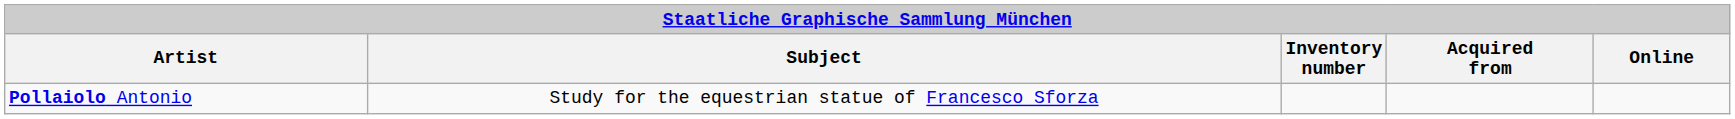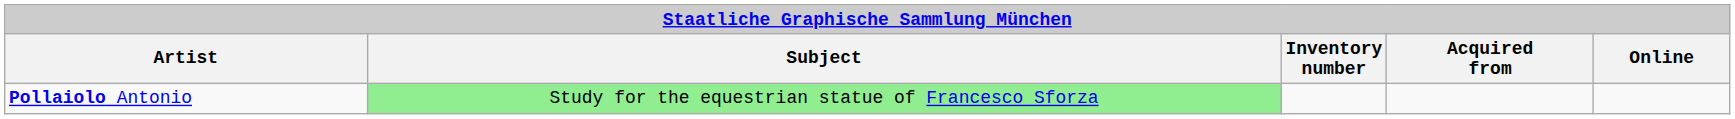(824, 98) no background -> (824, 98) lightgreen background
